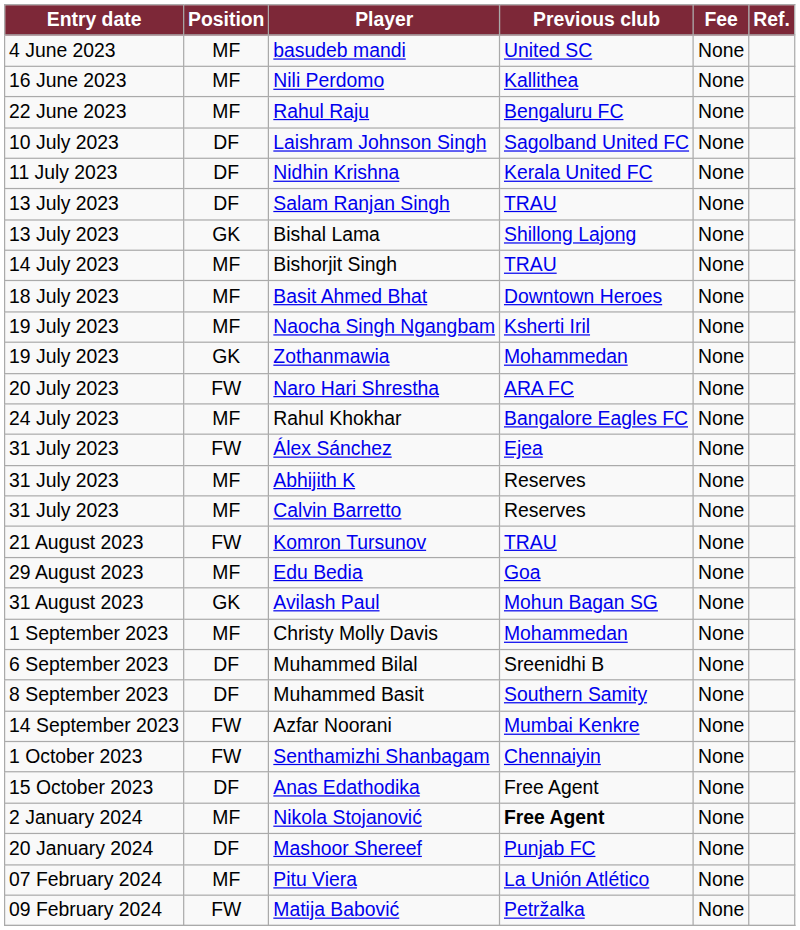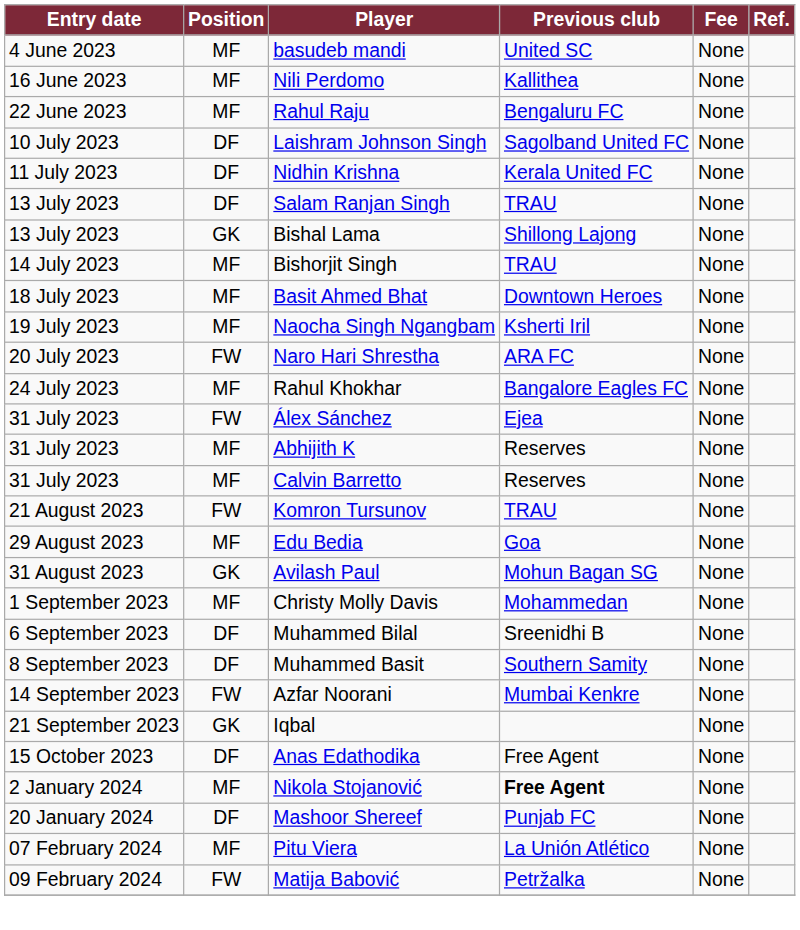- row: (331, 357)
+ row: (294, 726)
- row: (382, 756)
